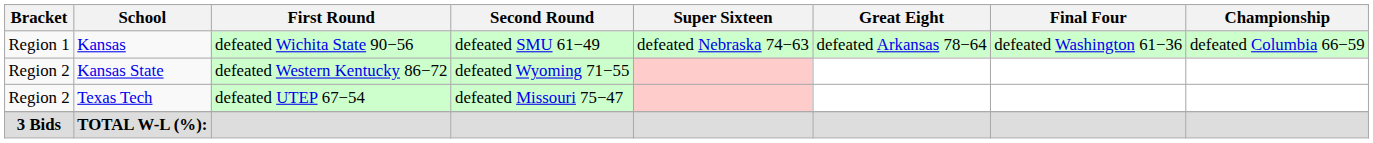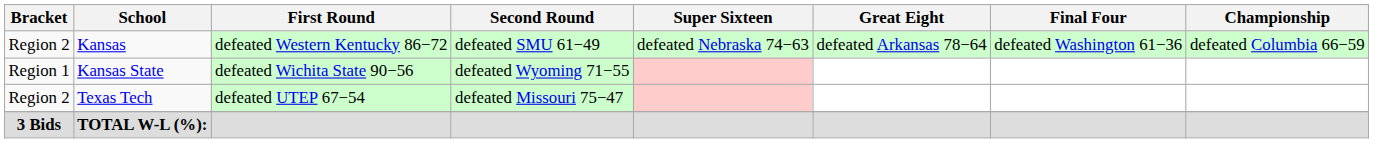(39, 44) Region 1 -> (39, 44) Region 2
(314, 44) defeated Wichita State 90−56 -> (331, 44) defeated Western Kentucky 86−72
(39, 71) Region 2 -> (39, 71) Region 1
(331, 71) defeated Western Kentucky 86−72 -> (314, 71) defeated Wichita State 90−56
